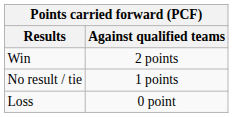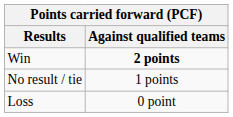(157, 58) normal -> (157, 58) bold
